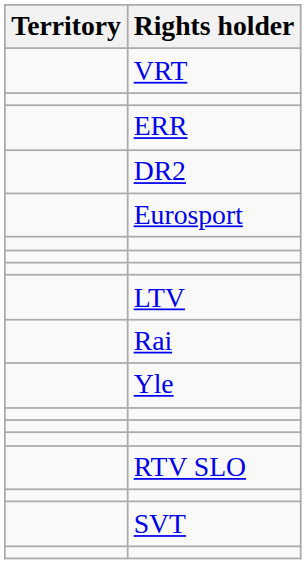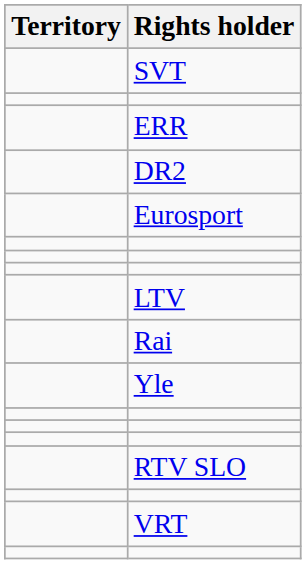(161, 70) VRT -> (160, 70) SVT
(160, 523) SVT -> (161, 523) VRT
